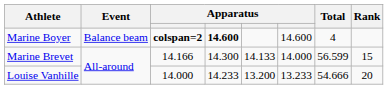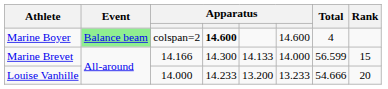(116, 38) no background -> (116, 38) lightgreen background
(178, 38) bold -> (177, 38) normal
